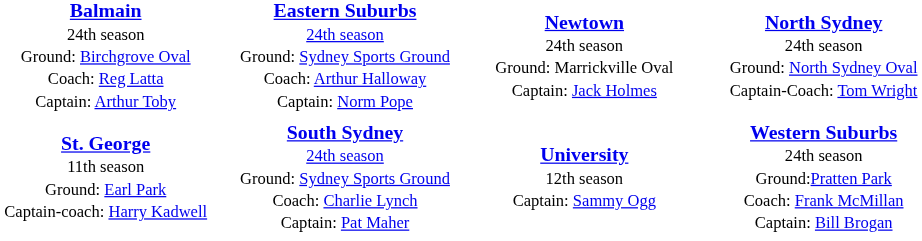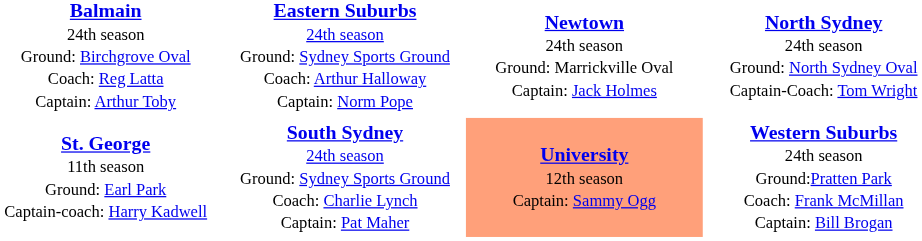(584, 177) no background -> (584, 177) lightsalmon background
